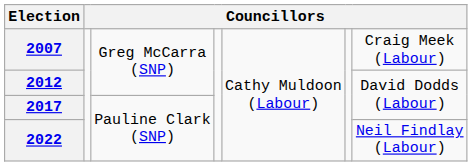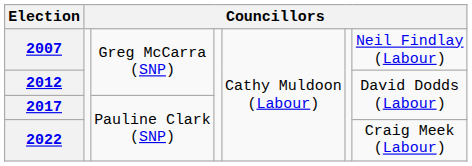(410, 50) Craig Meek (Labour) -> (410, 50) Neil Findlay (Labour)
(410, 140) Neil Findlay (Labour) -> (410, 140) Craig Meek (Labour)
